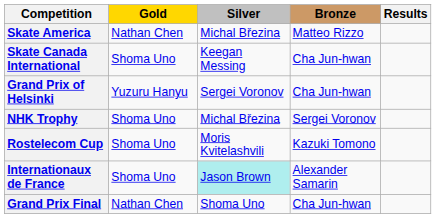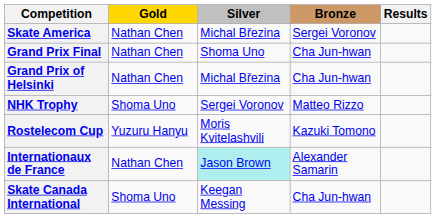(328, 33) Matteo Rizzo -> (334, 33) Sergei Voronov
rows swapped: (47, 59) <-> (54, 203)
(150, 92) Yuzuru Hanyu -> (147, 78) Nathan Chen
(242, 92) Sergei Voronov -> (240, 78) Michal Březina
(240, 118) Michal Březina -> (242, 104) Sergei Voronov
(334, 118) Sergei Voronov -> (328, 104) Matteo Rizzo
(143, 144) Shoma Uno -> (150, 131) Yuzuru Hanyu
(143, 177) Shoma Uno -> (147, 164) Nathan Chen
